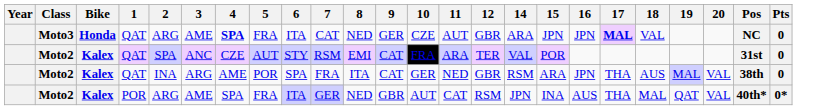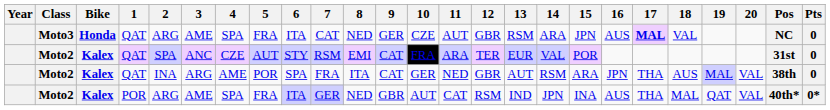+ column: (520, 14)
(233, 34) bold -> (233, 34) normal
(585, 34) JPN -> (617, 34) AUS
